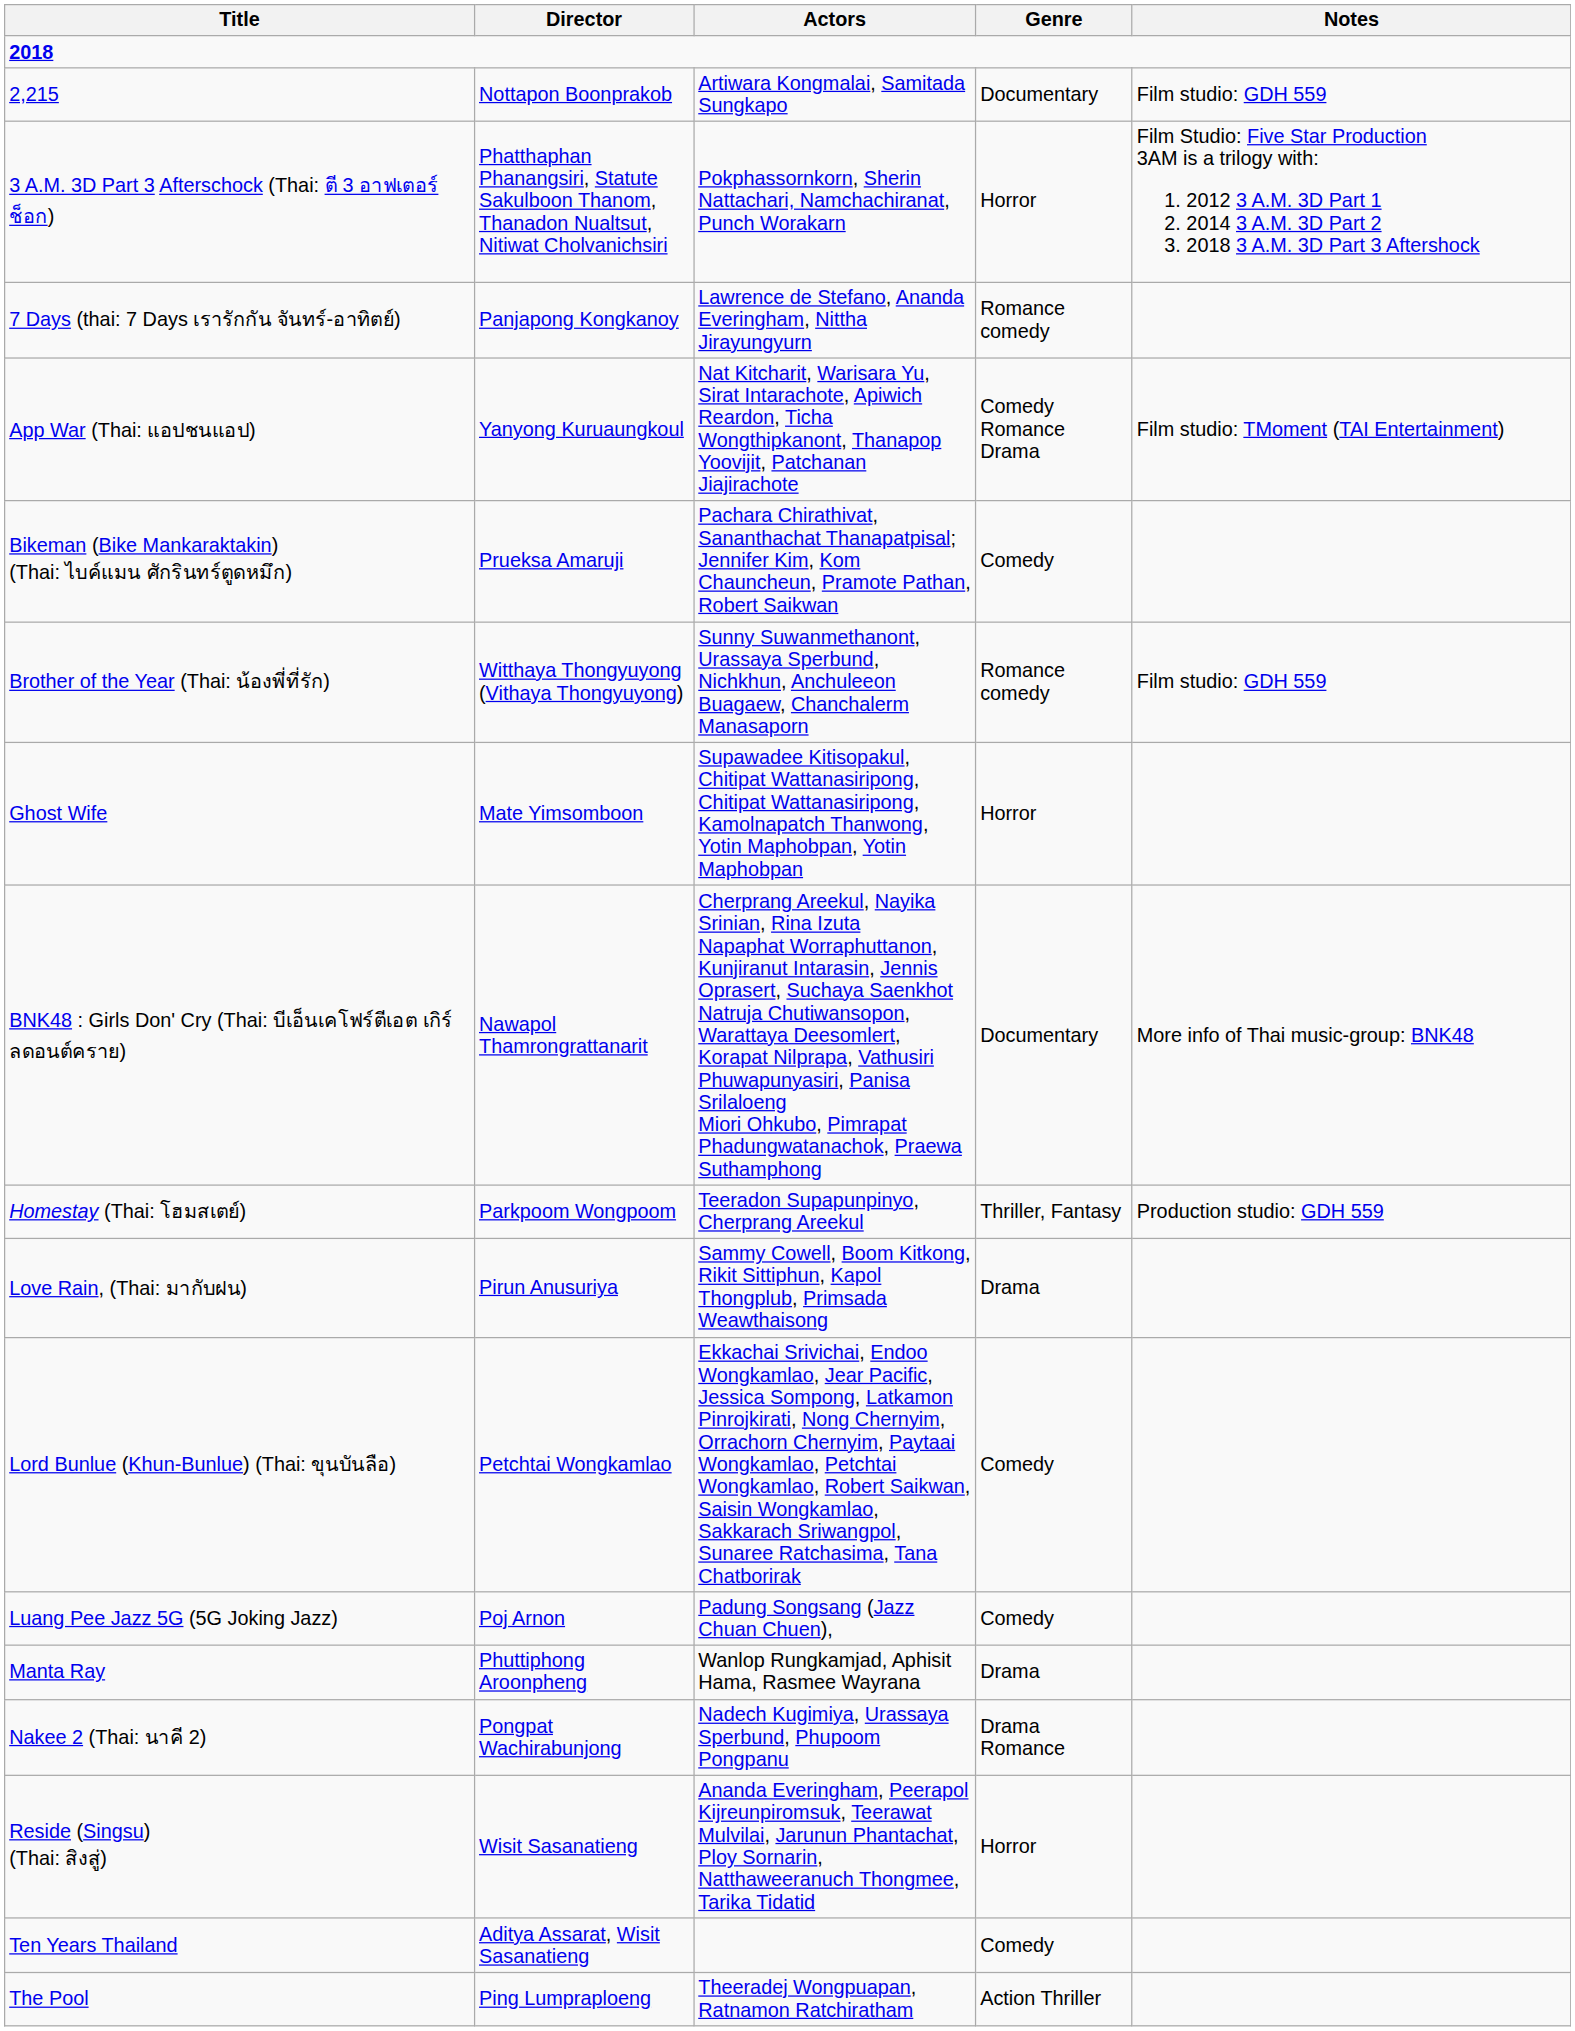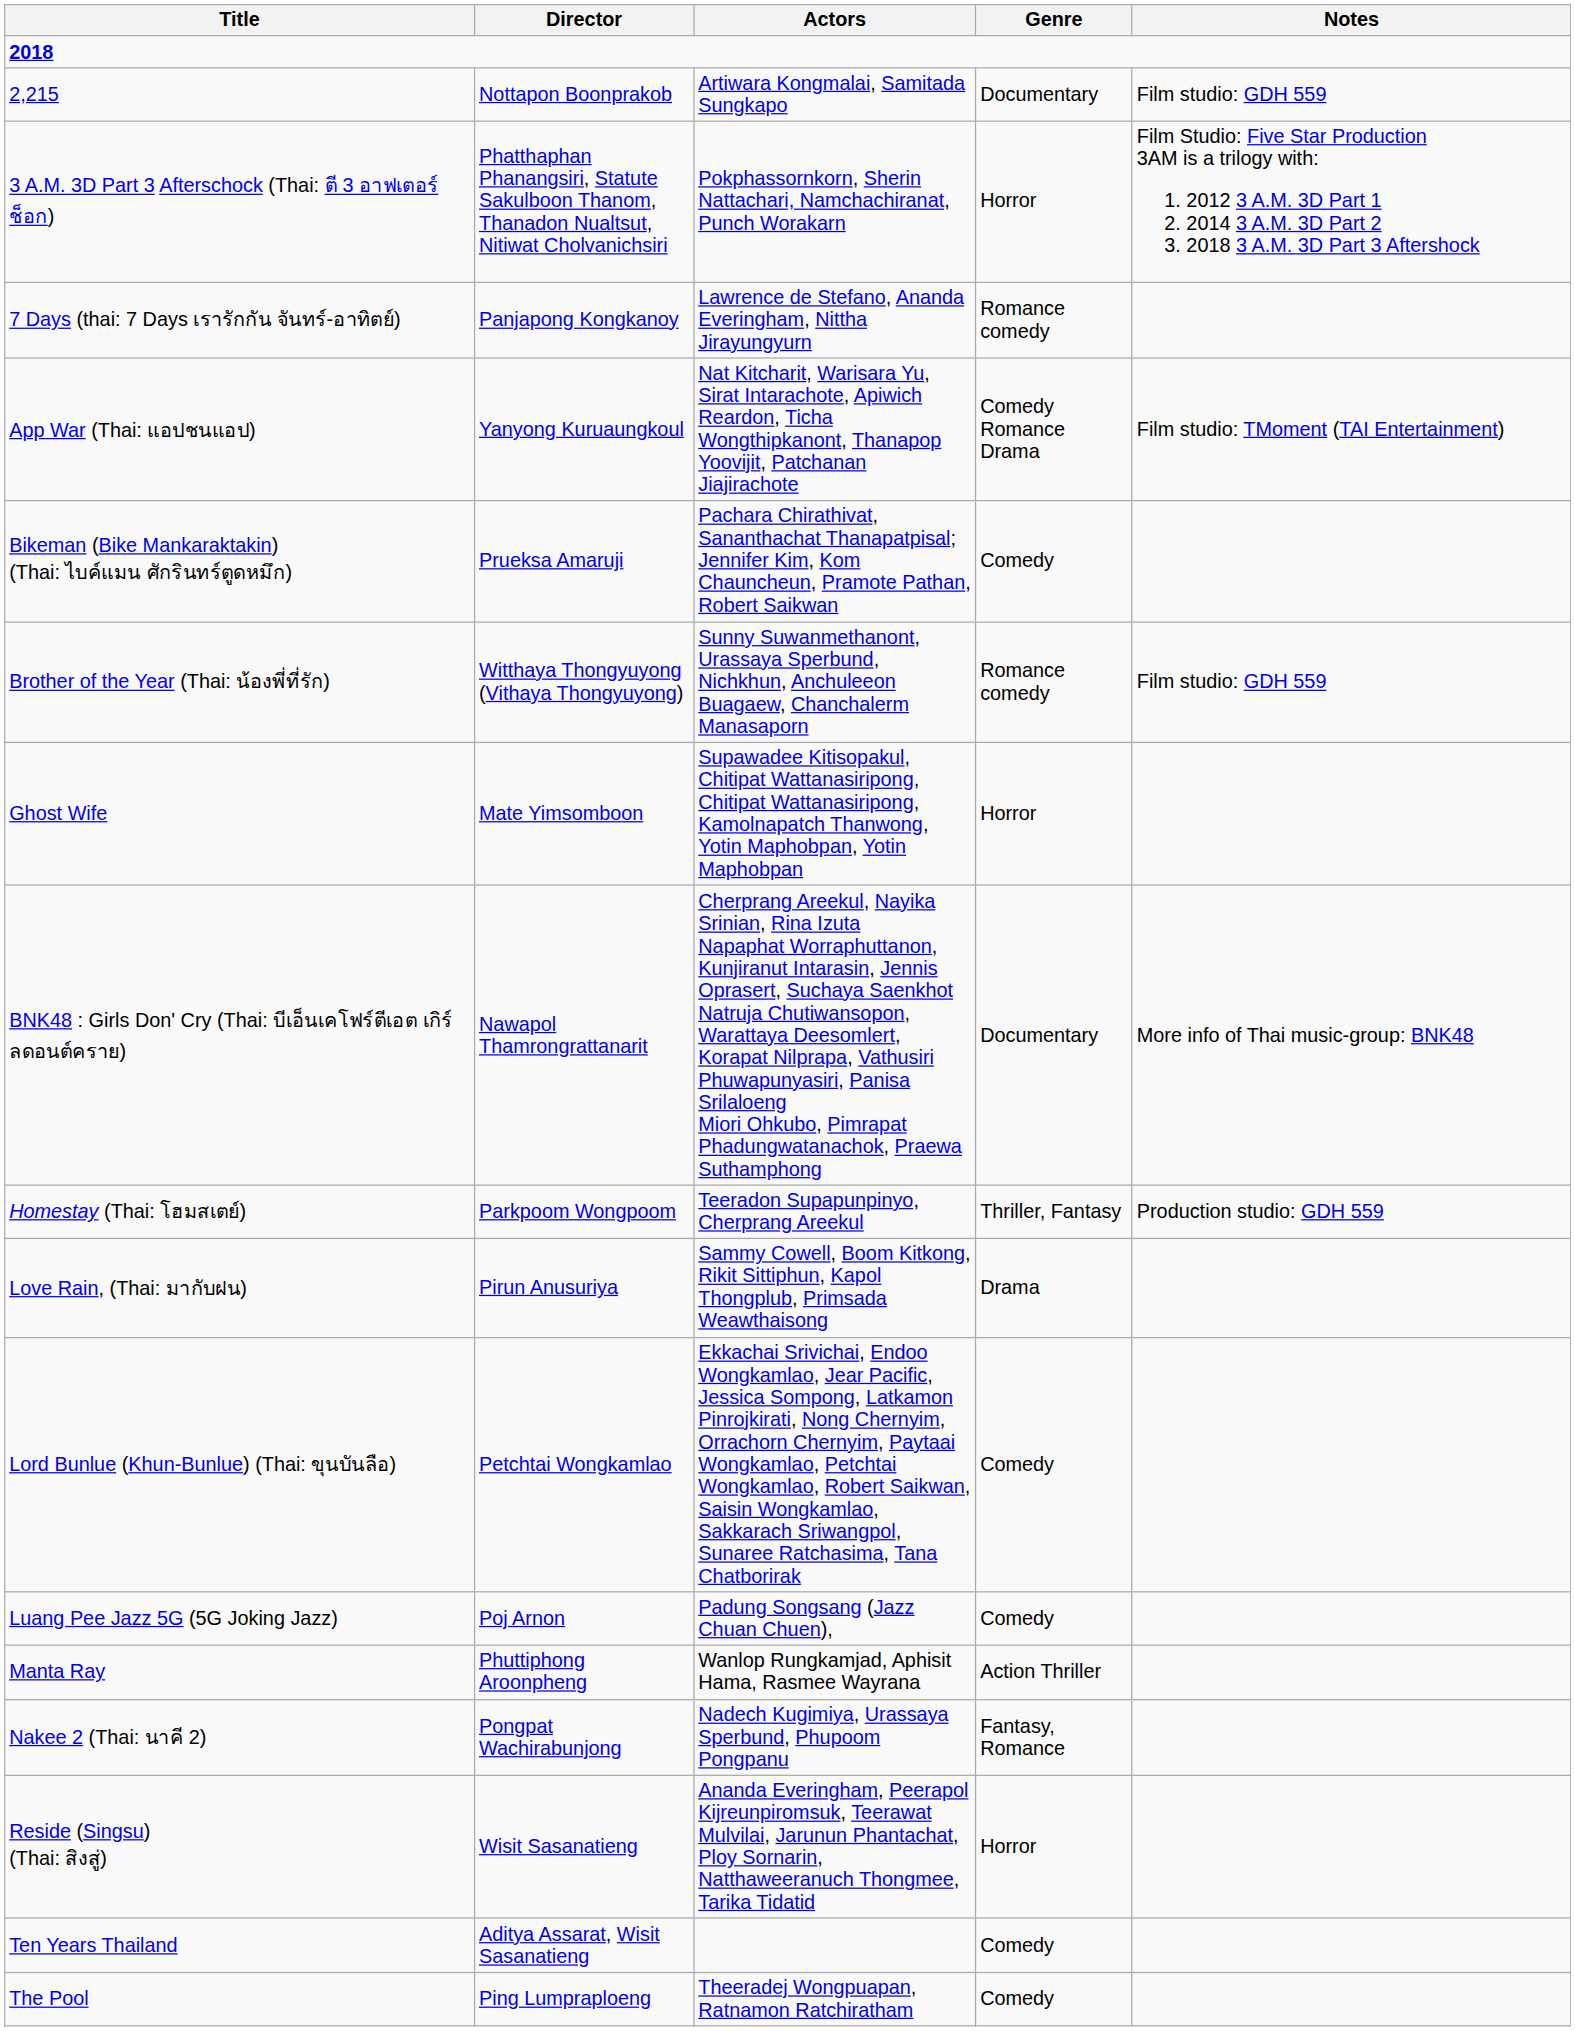(1010, 1672) Drama -> (1041, 1672) Action Thriller
(1023, 1737) Drama Romance -> (1023, 1737) Fantasy, Romance
(1041, 1998) Action Thriller -> (1017, 1998) Comedy
